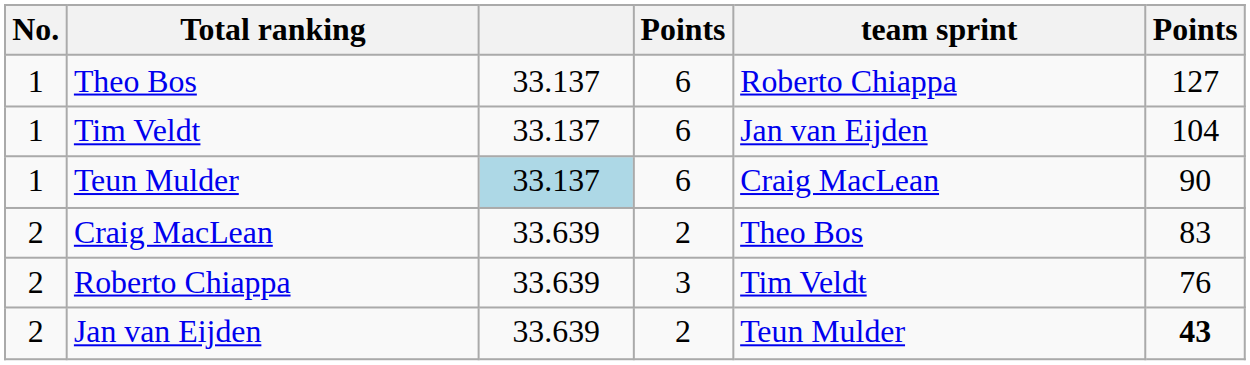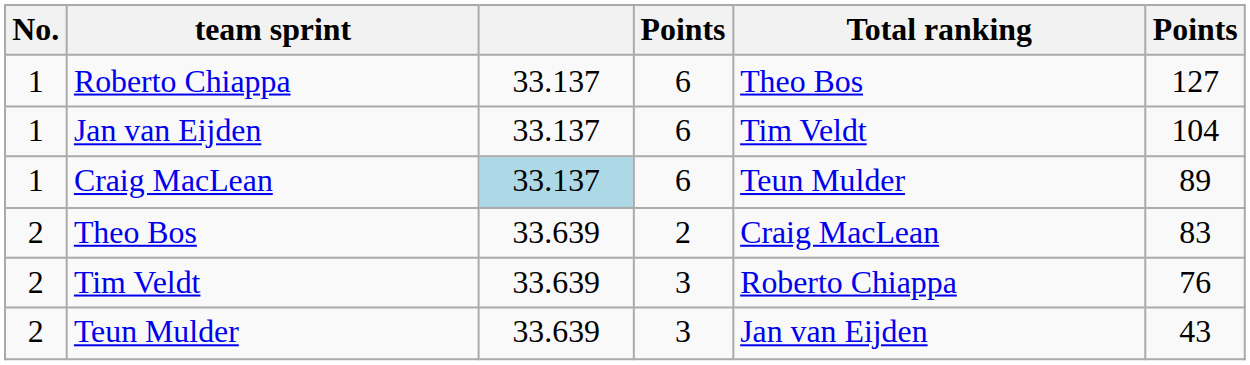columns swapped: (939, 29) <-> (273, 29)
(1195, 181) 90 -> (1195, 181) 89
(683, 332) 2 -> (683, 332) 3
(1195, 332) bold -> (1195, 332) normal
